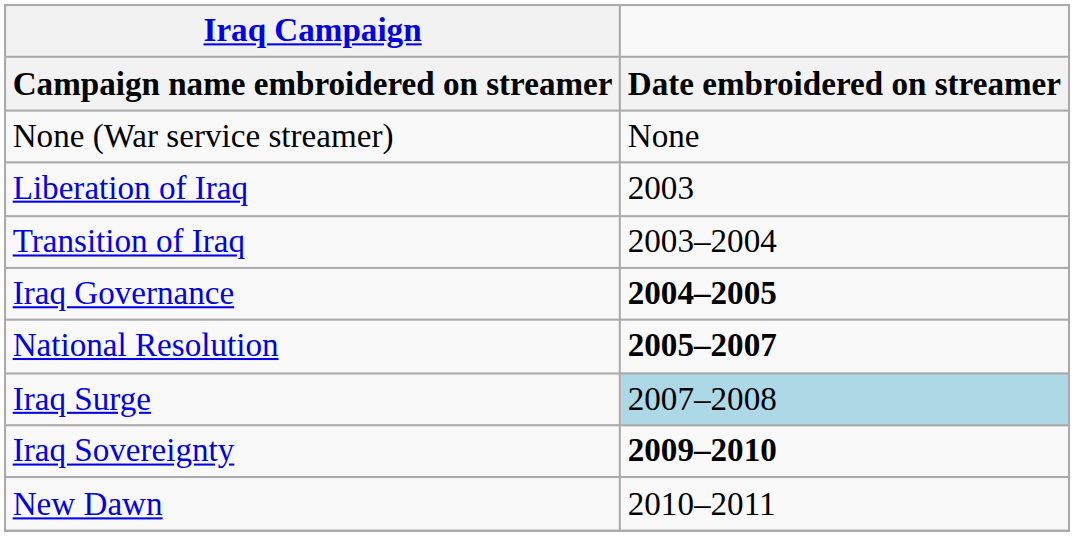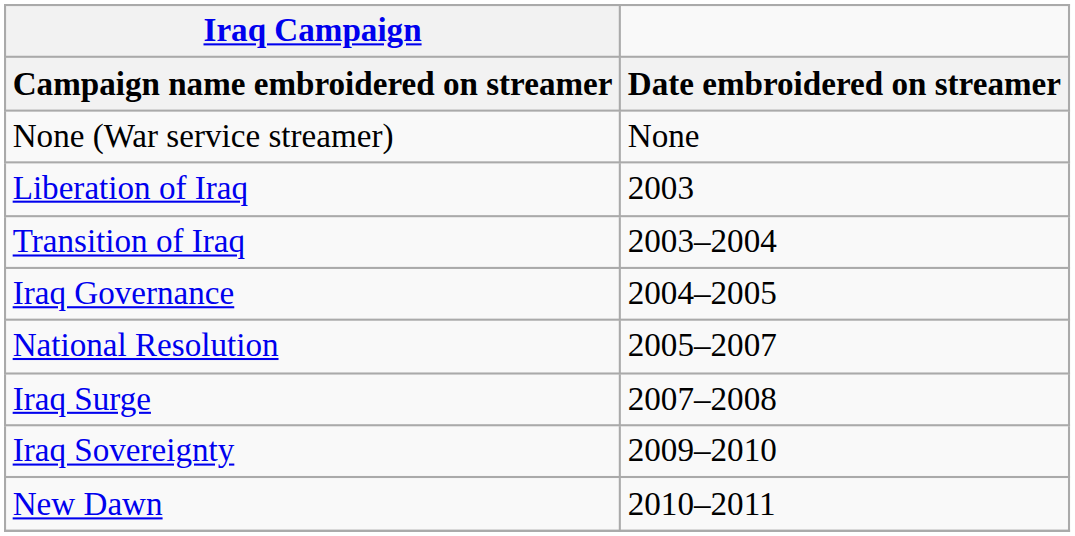(702, 293) bold -> (702, 293) normal
(702, 345) bold -> (702, 345) normal
(702, 398) lightblue background -> (702, 398) no background
(702, 450) bold -> (702, 450) normal
